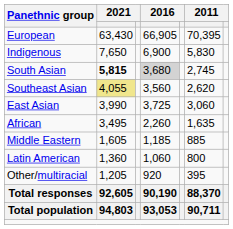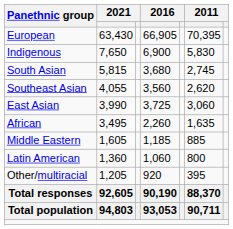(113, 70) bold -> (113, 70) normal
(157, 70) lightgrey background -> (157, 70) no background
(113, 88) khaki background -> (113, 88) no background
